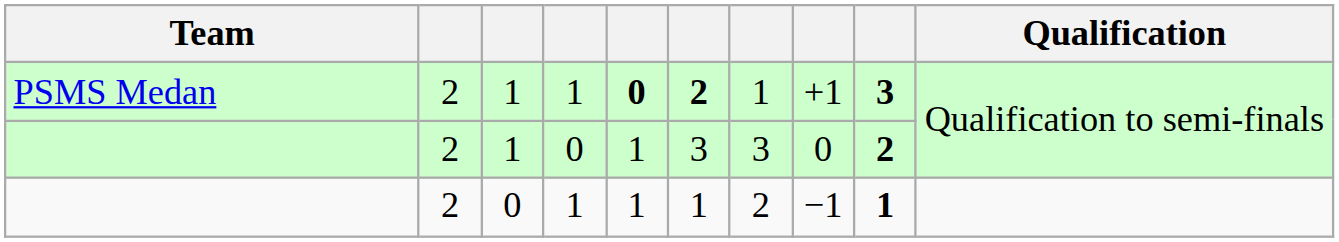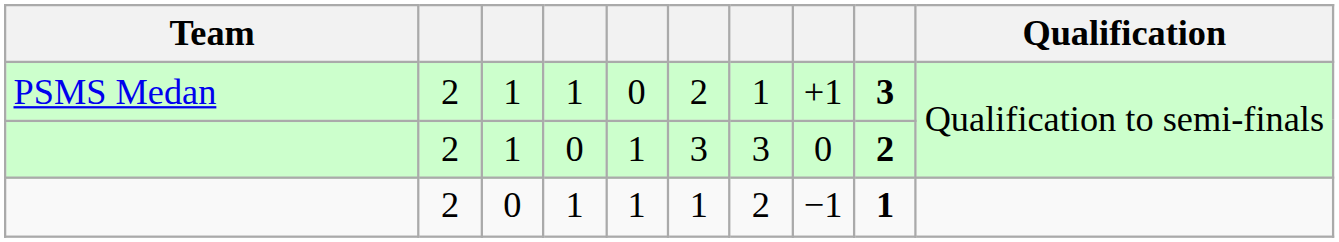(637, 90) bold -> (637, 90) normal
(699, 90) bold -> (699, 90) normal
